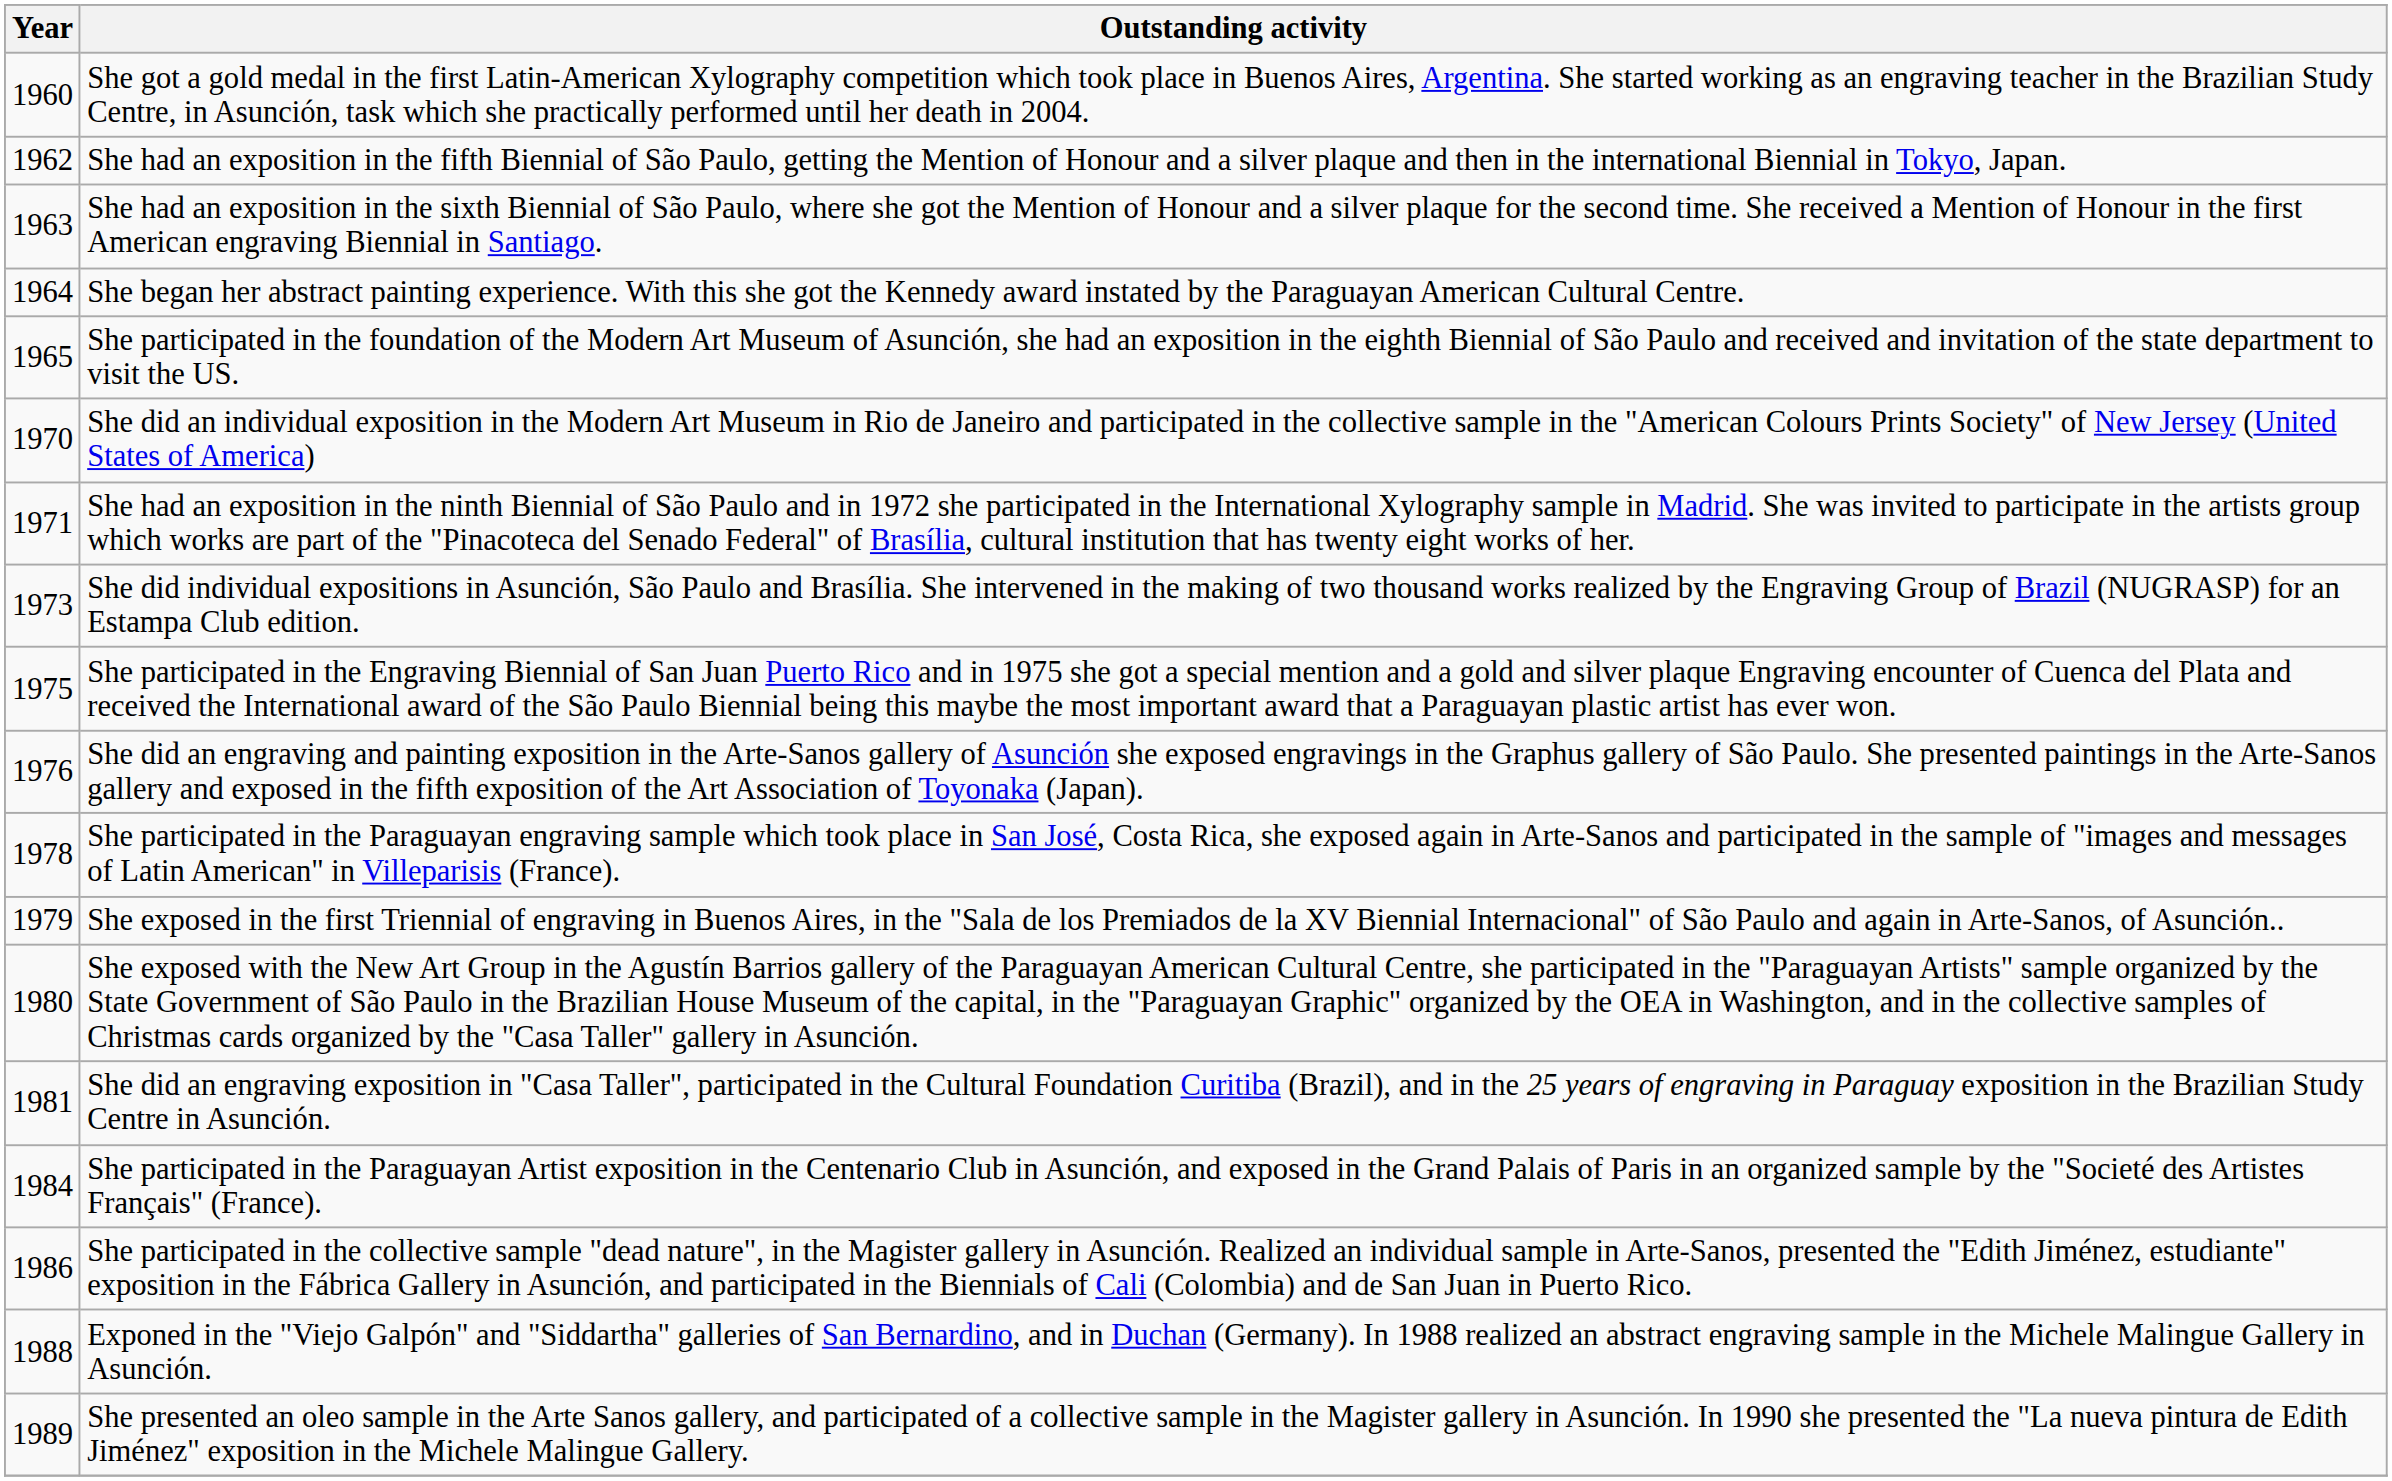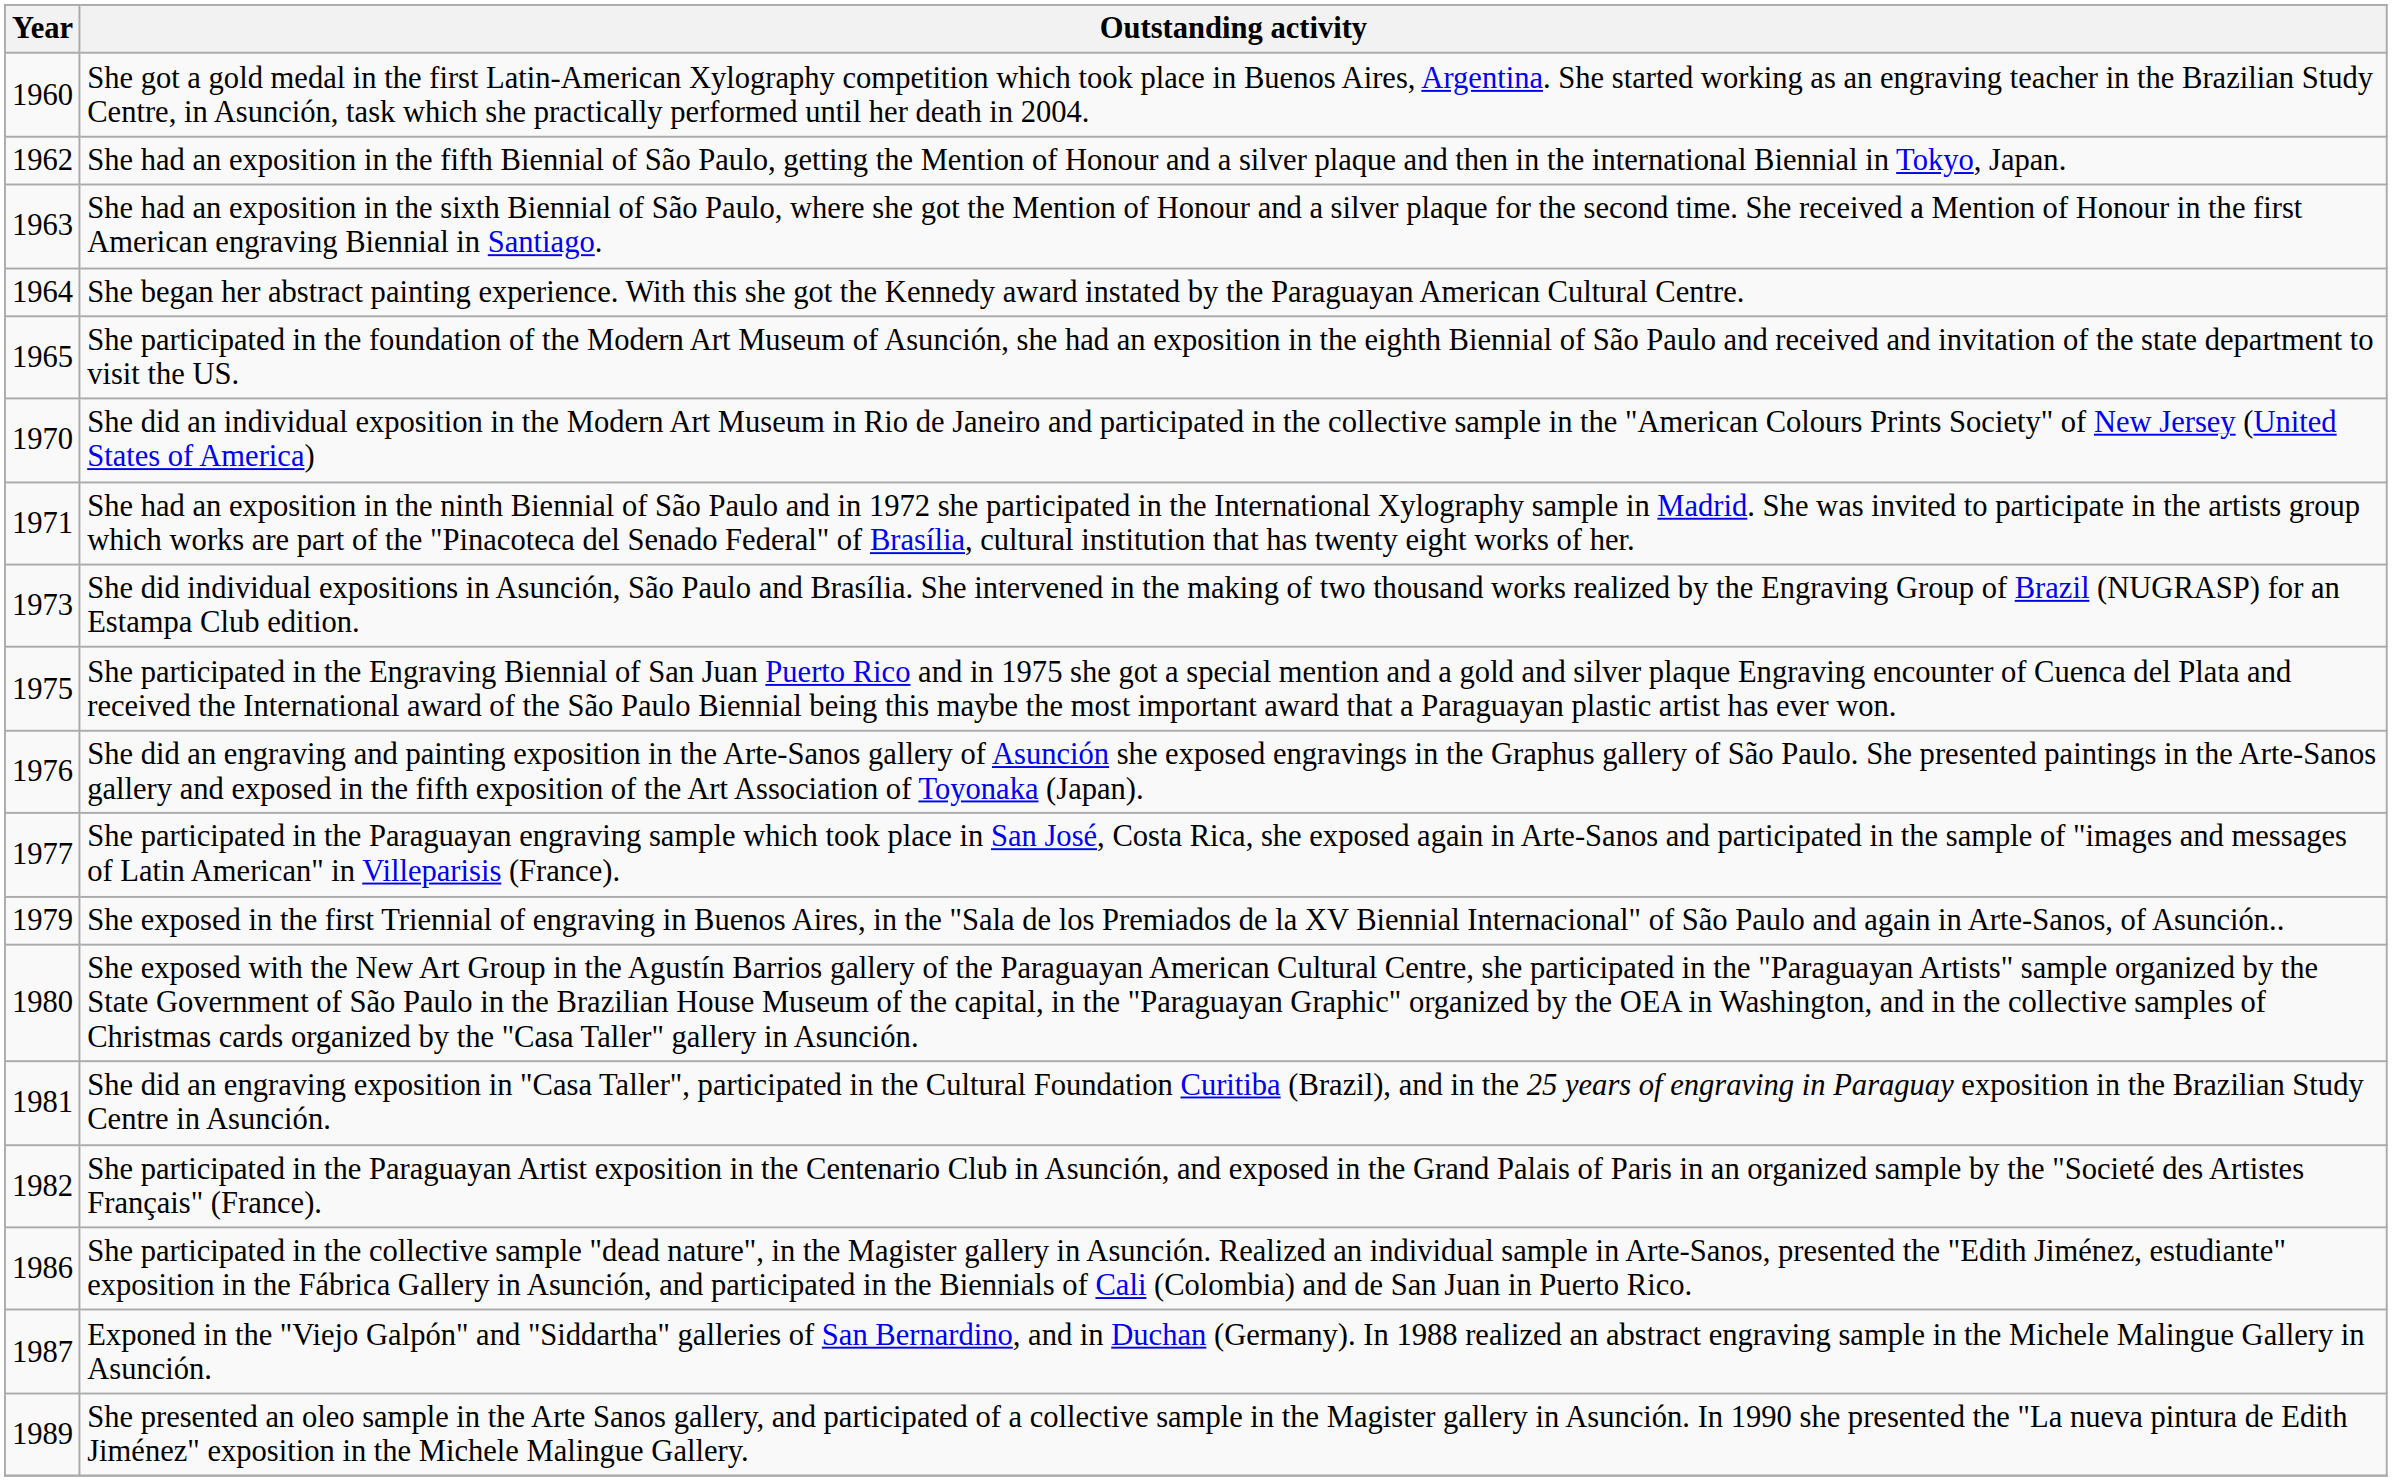(43, 854) 1978 -> (43, 854) 1977
(43, 1185) 1984 -> (43, 1185) 1982
(43, 1351) 1988 -> (43, 1351) 1987
